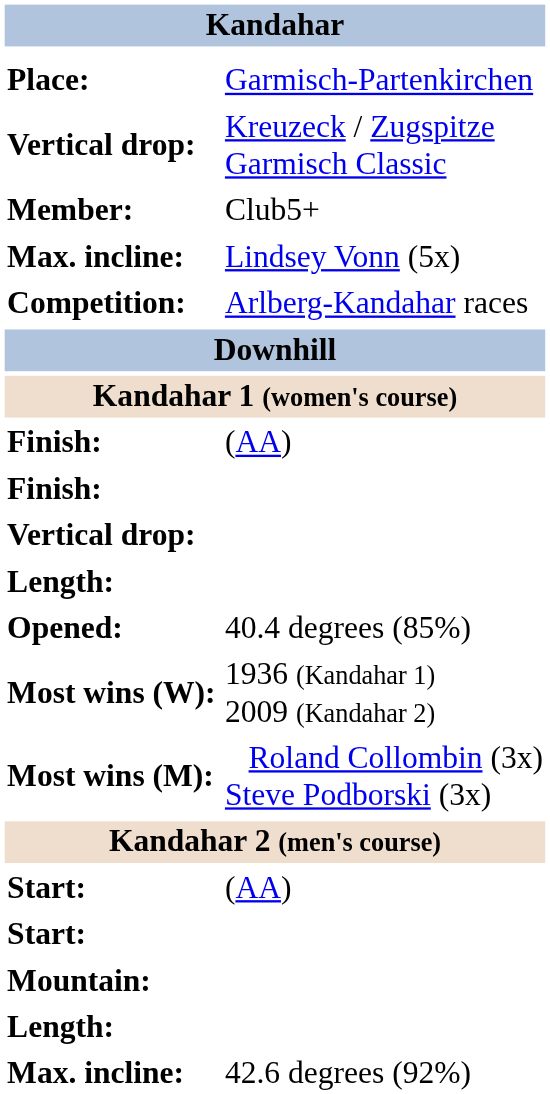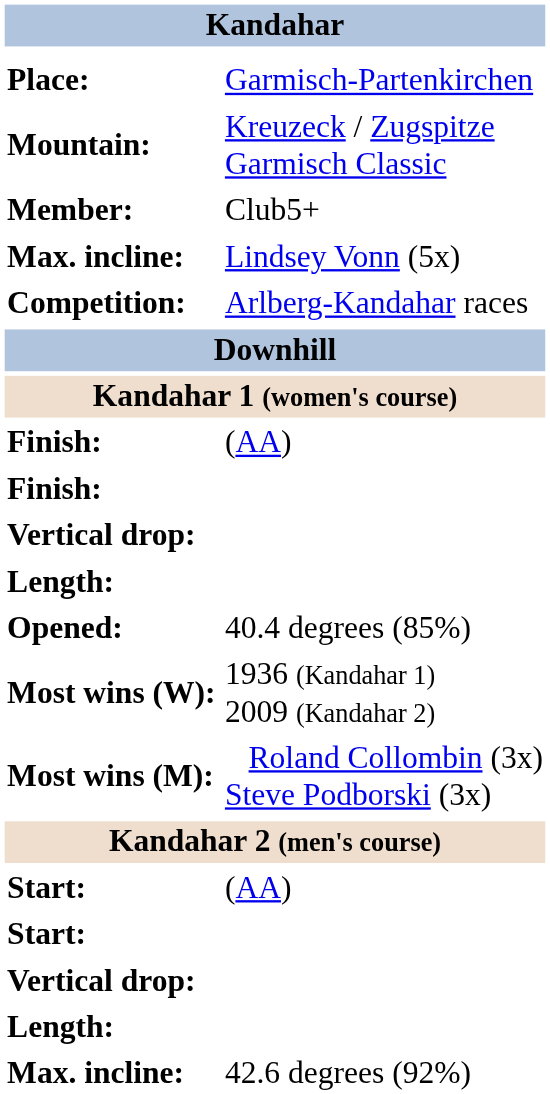(101, 145) Vertical drop: -> (79, 145) Mountain:
(79, 980) Mountain: -> (101, 980) Vertical drop:
